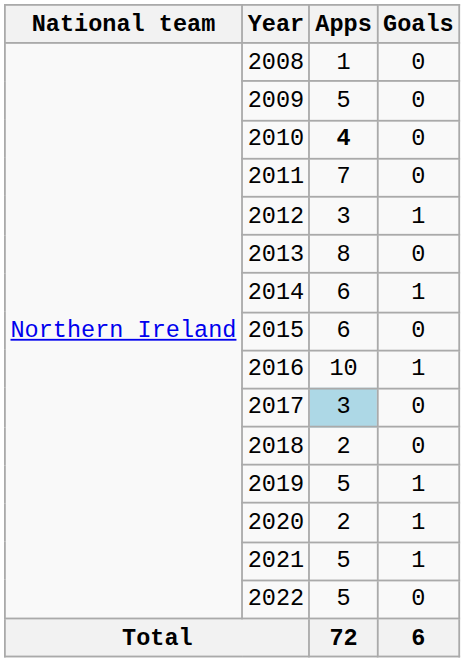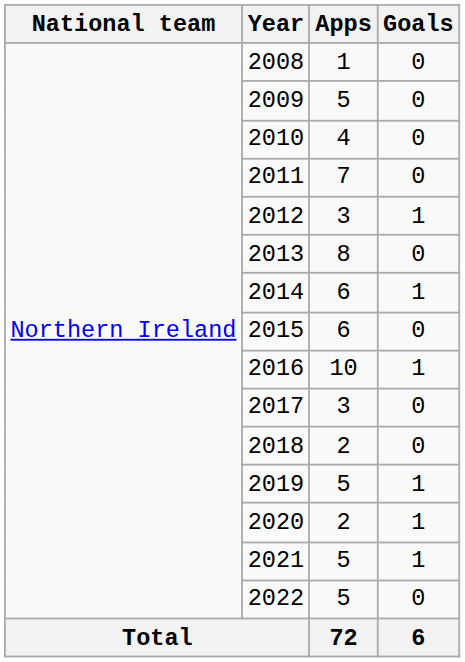(344, 139) bold -> (344, 139) normal
(344, 408) lightblue background -> (344, 408) no background
